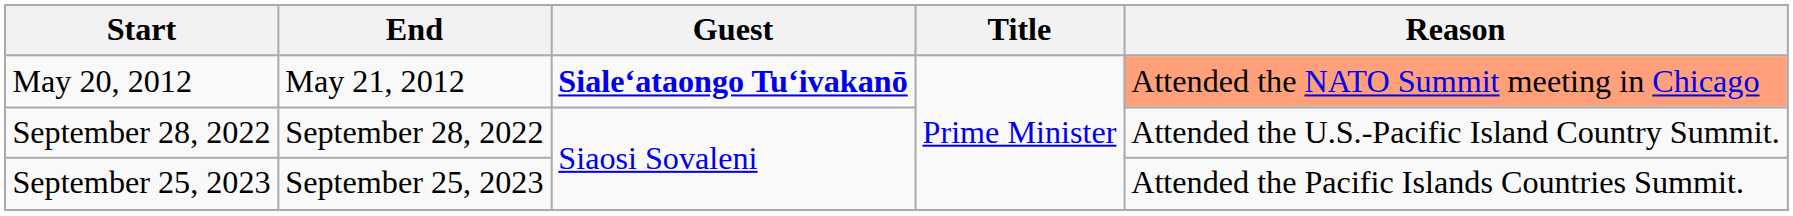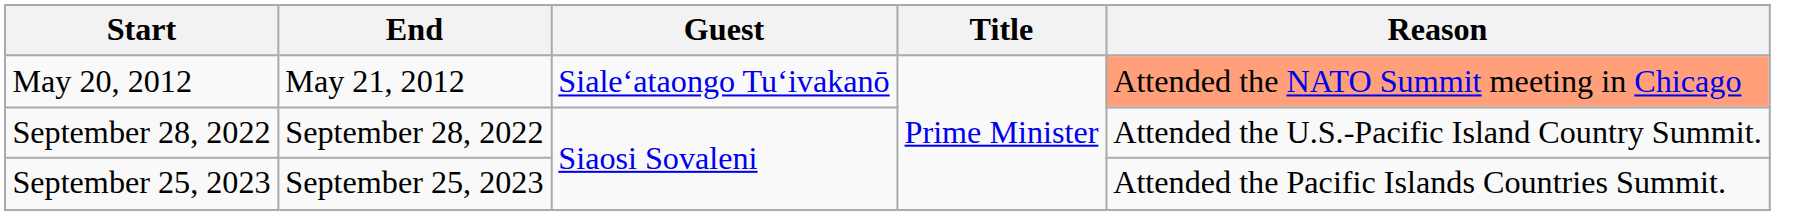(733, 81) bold -> (724, 81) normal
